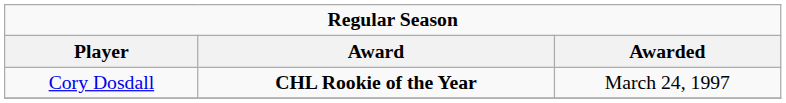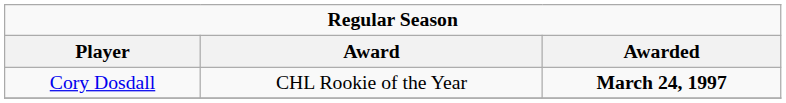(376, 82) bold -> (371, 82) normal
(667, 82) normal -> (662, 82) bold
